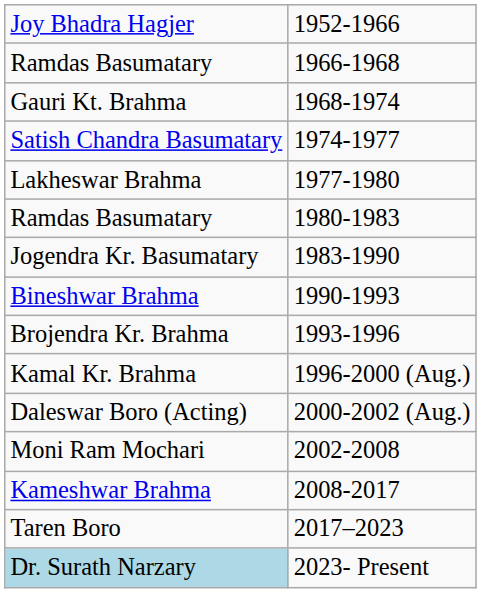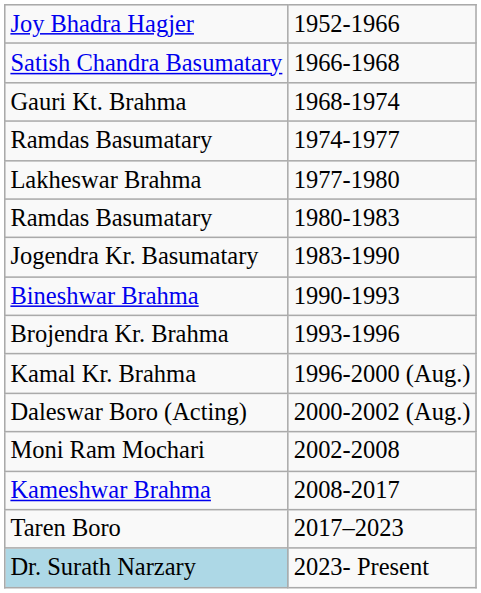(111, 62) Ramdas Basumatary -> (146, 62) Satish Chandra Basumatary
(146, 140) Satish Chandra Basumatary -> (111, 140) Ramdas Basumatary
